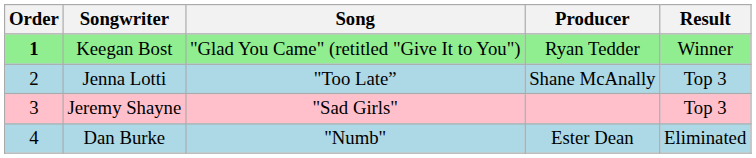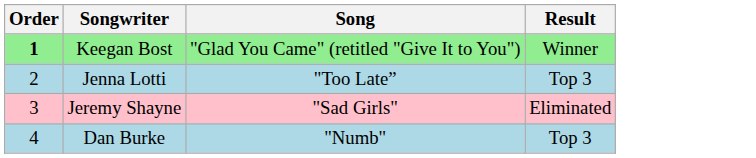- column: (592, 19)
(705, 108) Top 3 -> (570, 108) Eliminated
(705, 138) Eliminated -> (570, 138) Top 3
